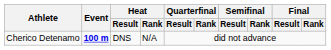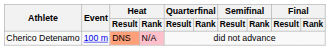(96, 39) bold -> (96, 39) normal
(122, 39) no background -> (121, 39) lightsalmon background
(149, 39) no background -> (149, 39) pink background
